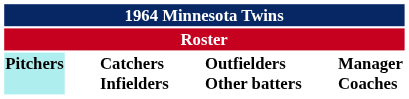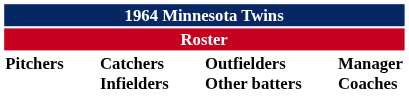(35, 63) paleturquoise background -> (35, 63) no background
